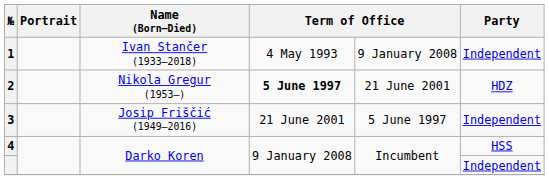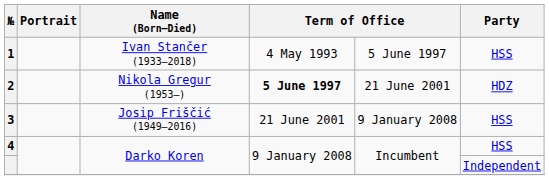(407, 54) 9 January 2008 -> (407, 54) 5 June 1997
(502, 54) Independent -> (502, 54) HSS
(407, 120) 5 June 1997 -> (407, 120) 9 January 2008
(502, 120) Independent -> (502, 120) HSS
